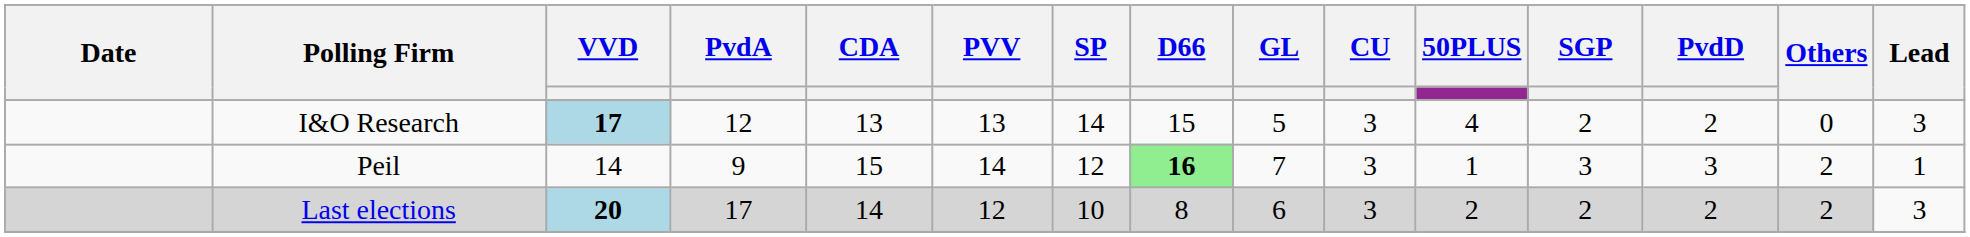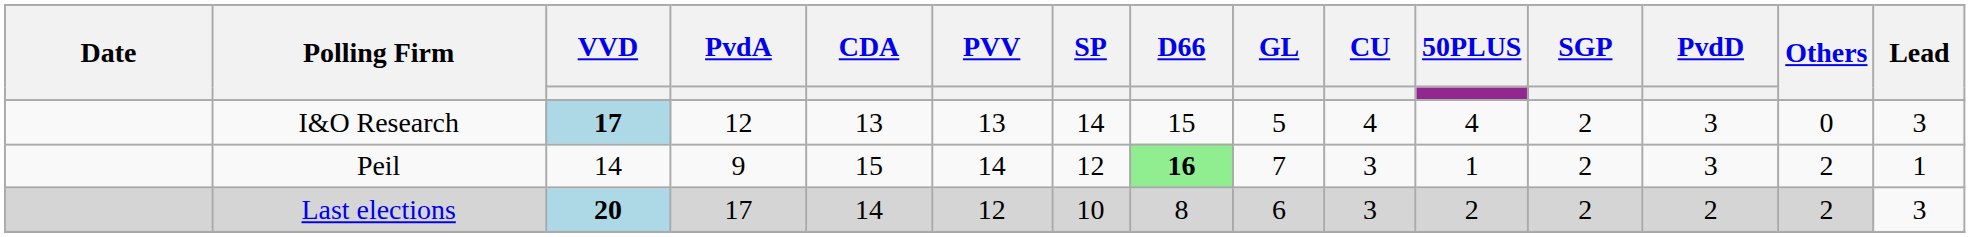(1370, 122) 3 -> (1370, 122) 4
(1711, 122) 2 -> (1711, 122) 3
(1585, 166) 3 -> (1585, 166) 2
